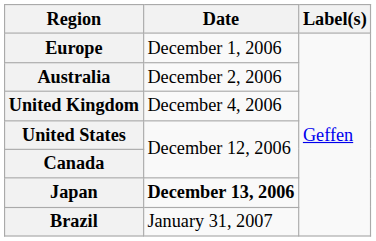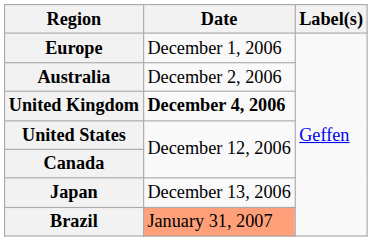(215, 105) normal -> (216, 105) bold
(221, 192) bold -> (219, 192) normal
(210, 221) no background -> (210, 221) lightsalmon background
